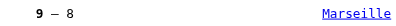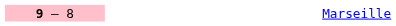(55, 13) no background -> (55, 13) pink background
